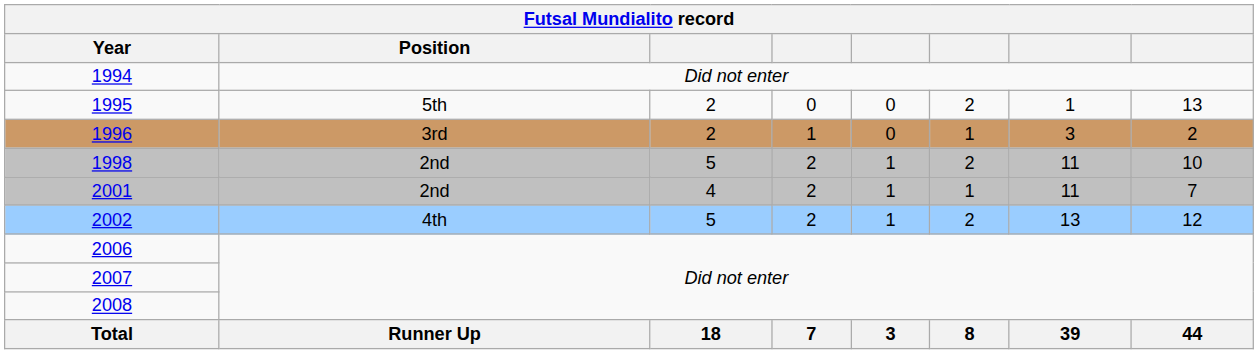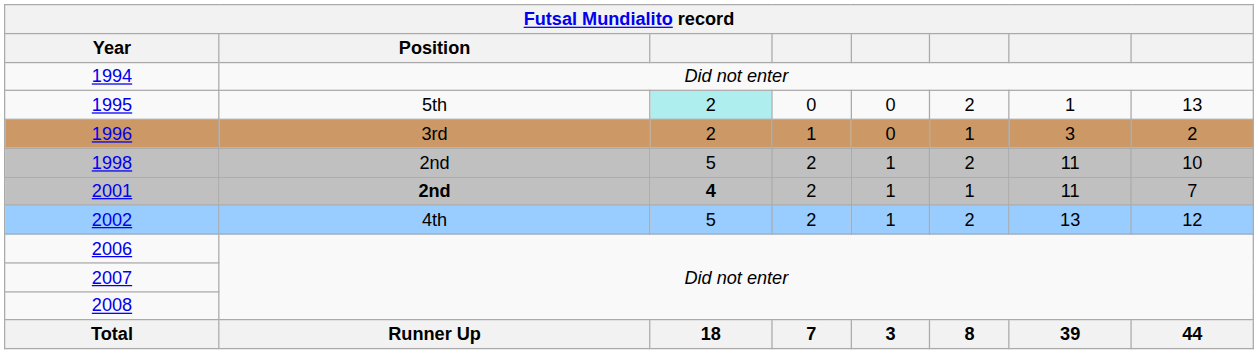(711, 105) no background -> (711, 105) paleturquoise background
(435, 191) normal -> (435, 191) bold
(711, 191) normal -> (711, 191) bold
